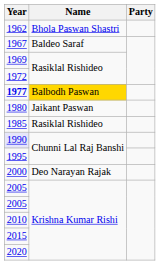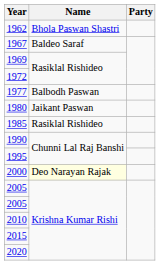(17, 92) bold -> (17, 92) normal
(65, 92) gold background -> (65, 92) no background
(17, 140) lavender background -> (17, 140) no background
(71, 172) no background -> (71, 172) lightyellow background
